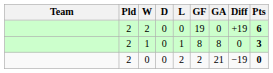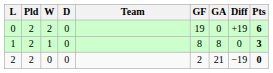columns swapped: (62, 12) <-> (182, 12)
